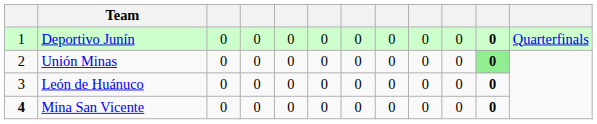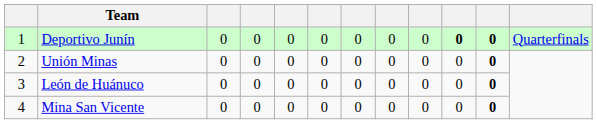(459, 38) normal -> (459, 38) bold
(493, 61) lightgreen background -> (493, 61) no background
(21, 107) bold -> (21, 107) normal
